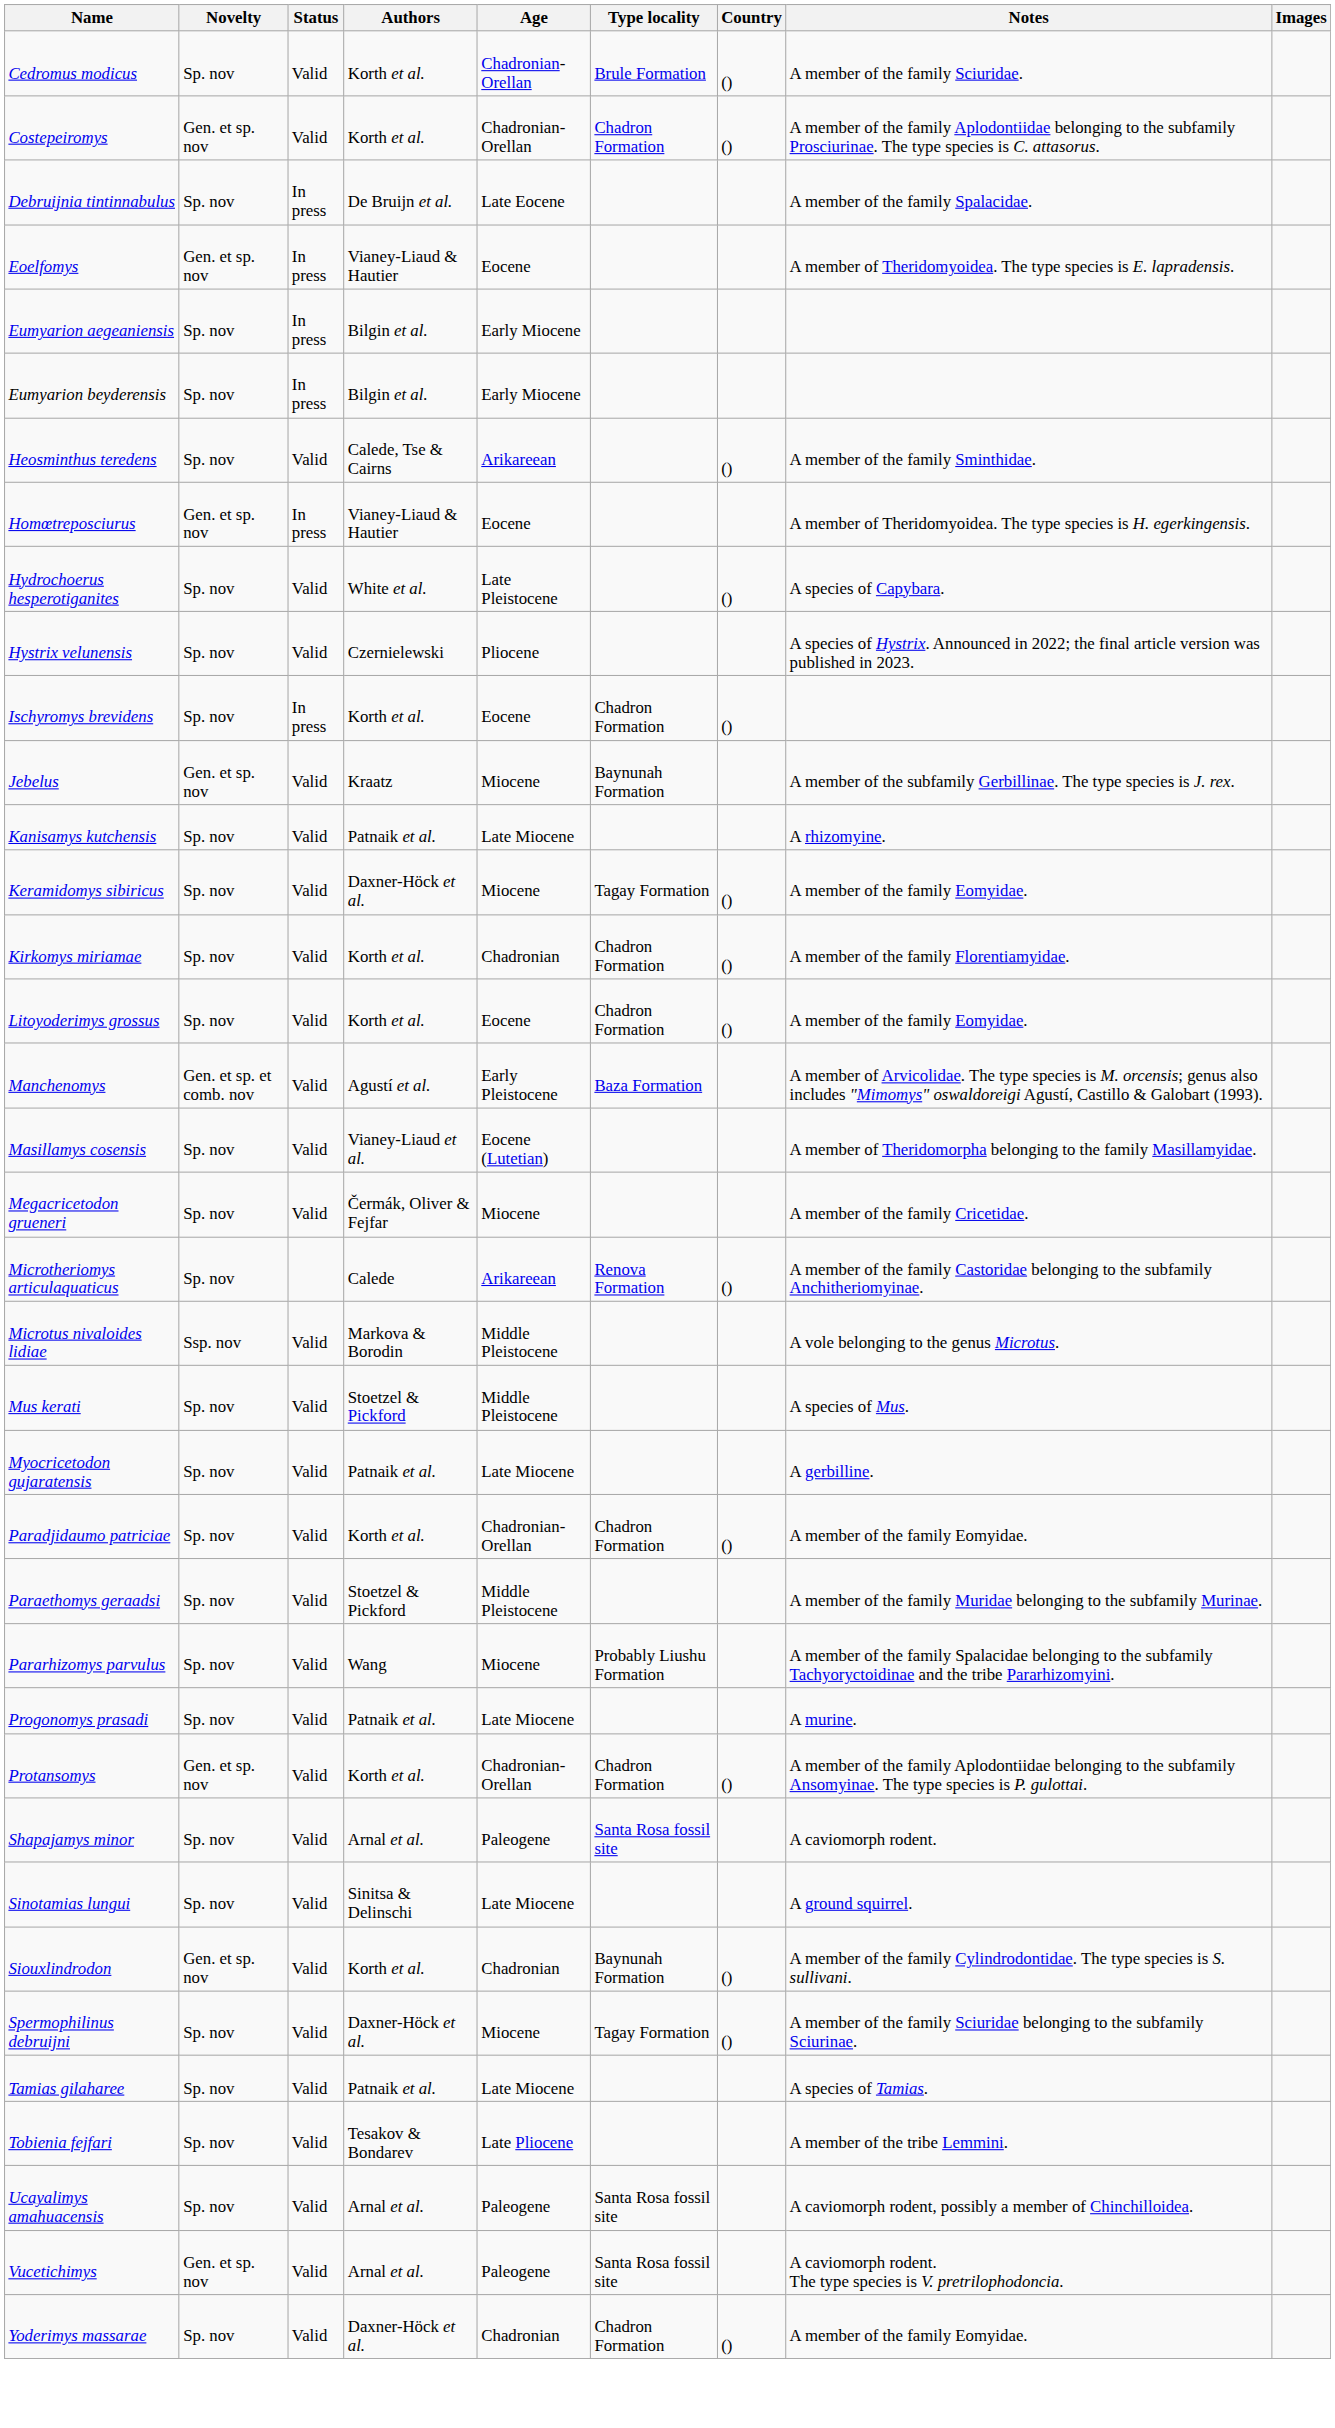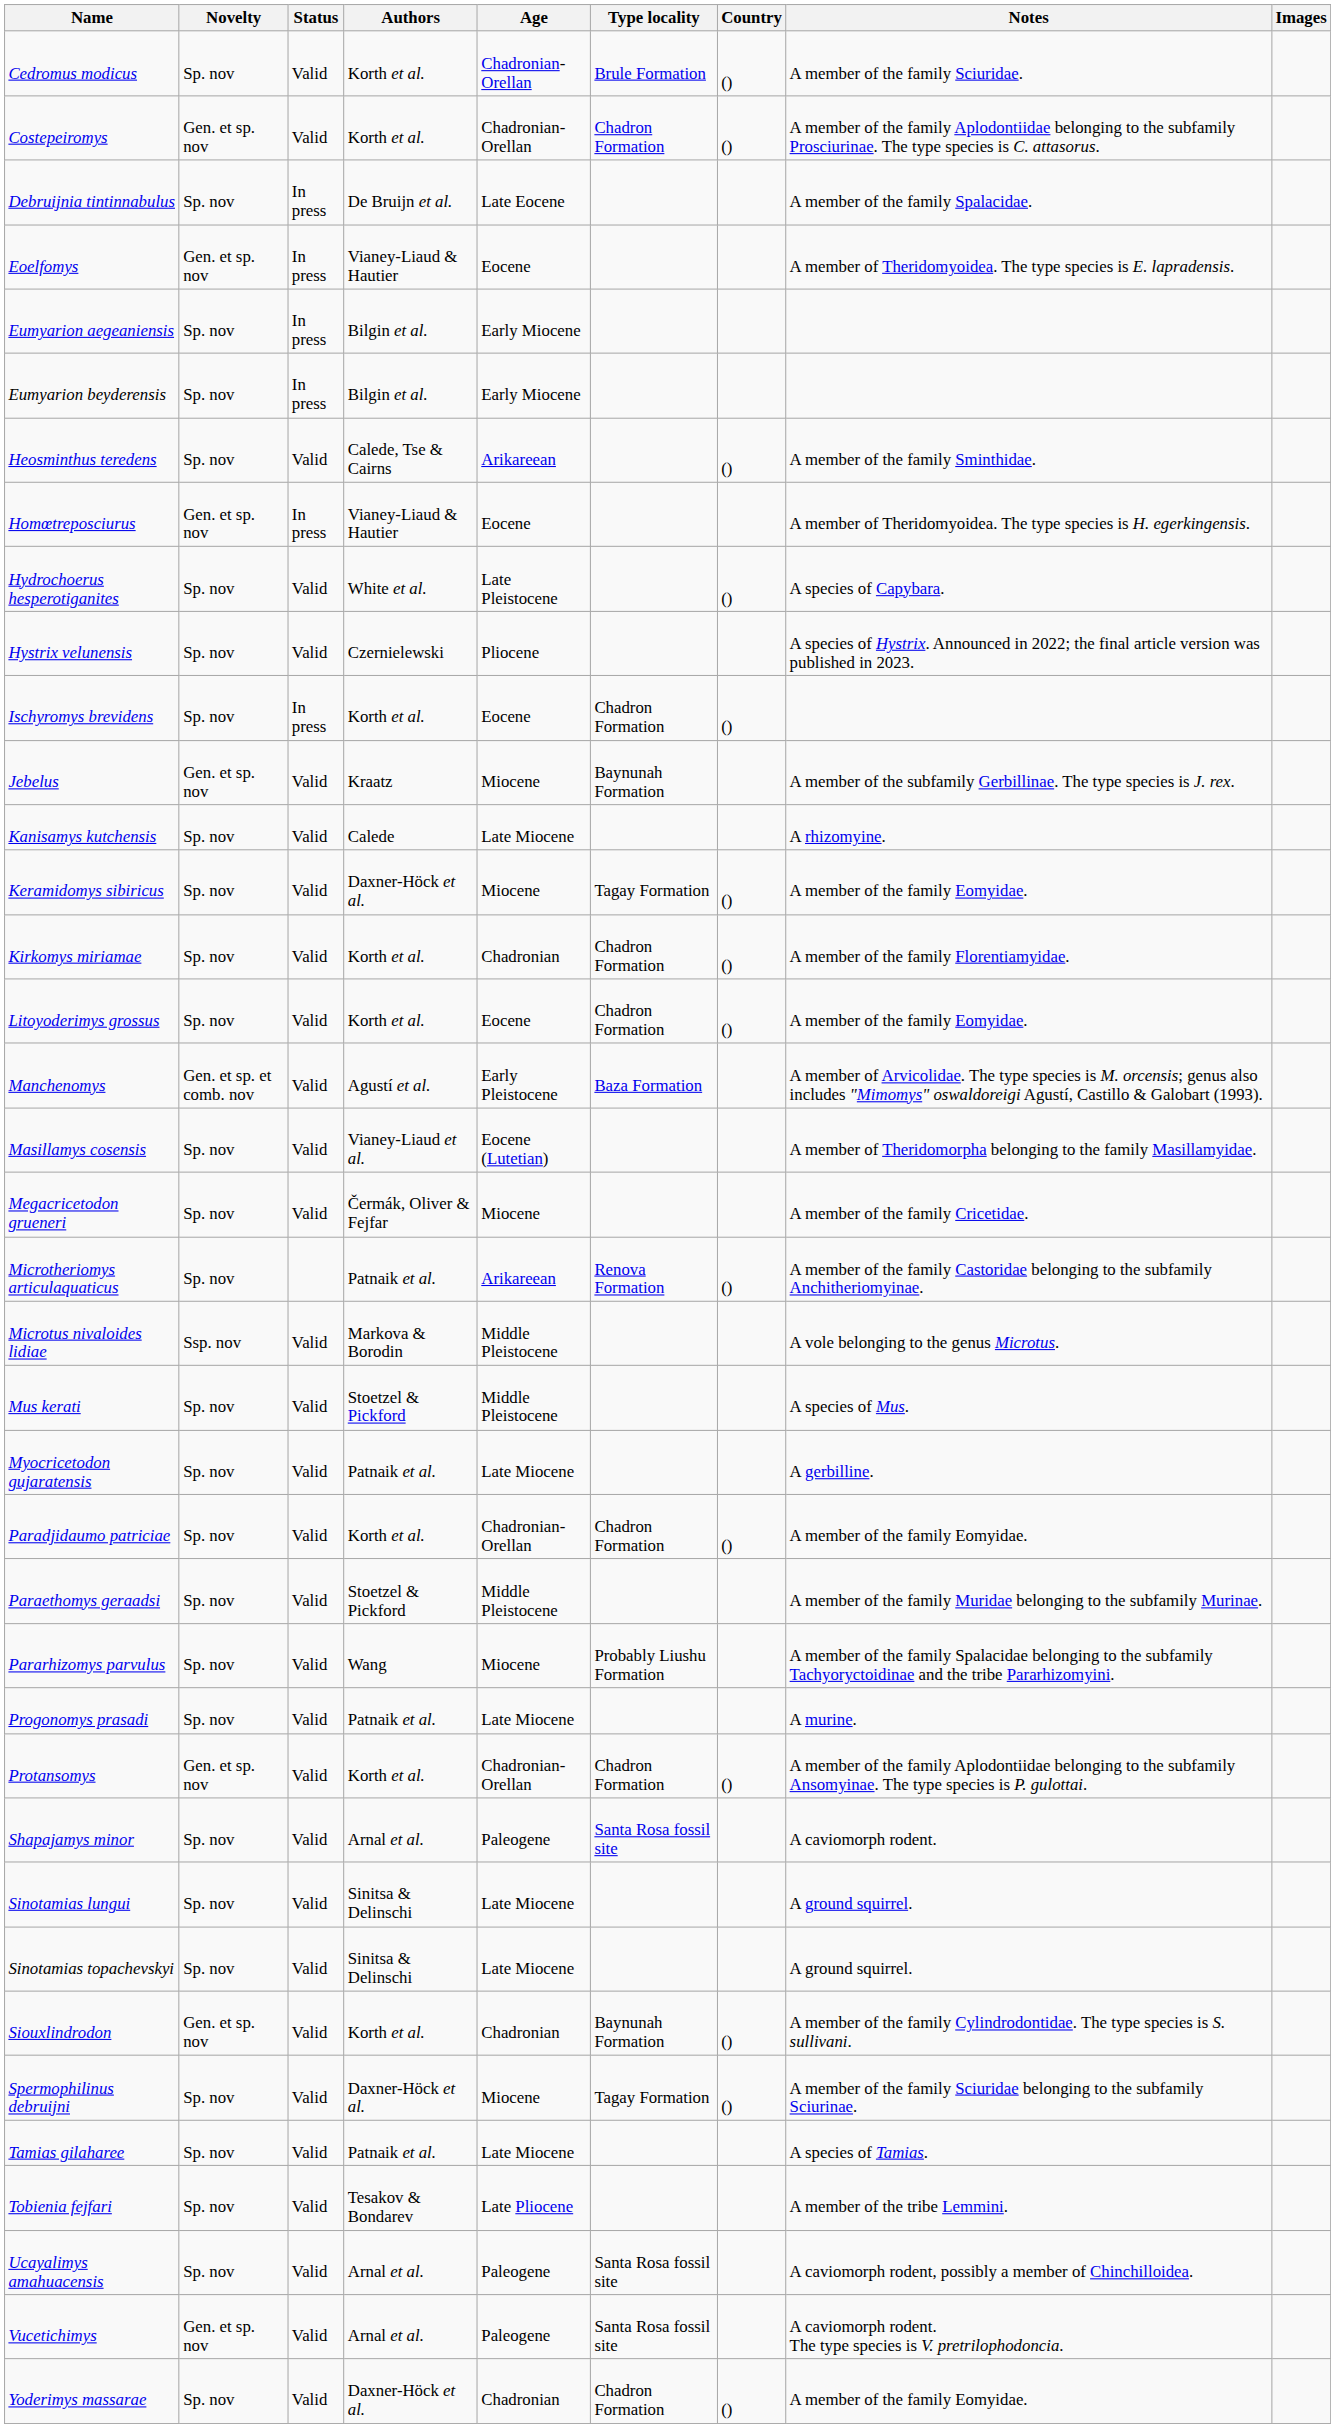(392, 836) Patnaik et al. -> (371, 836) Calede
(371, 1278) Calede -> (392, 1278) Patnaik et al.
+ row: (91, 1968)
